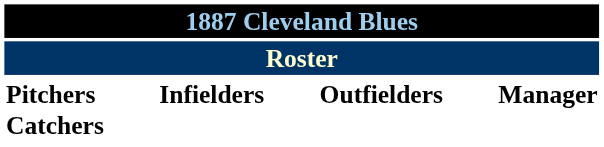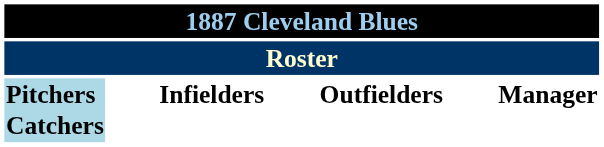(55, 109) no background -> (55, 109) lightblue background
